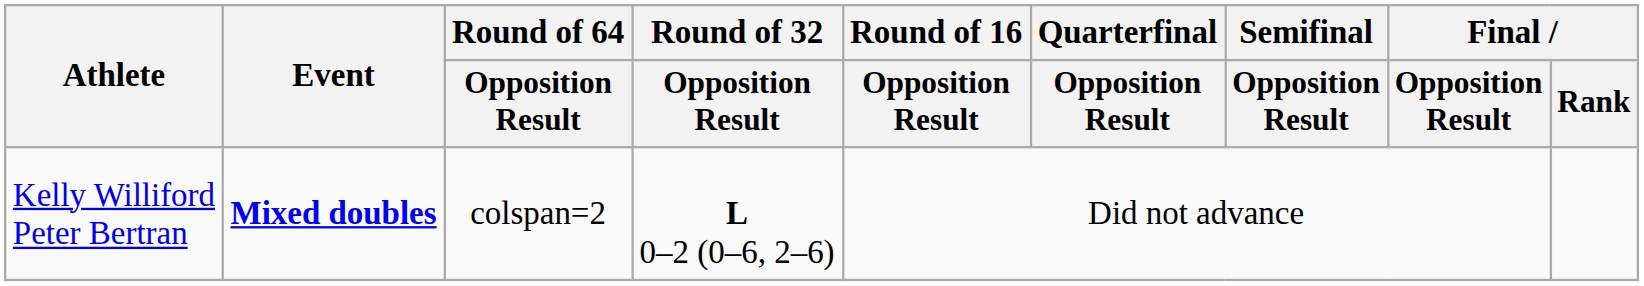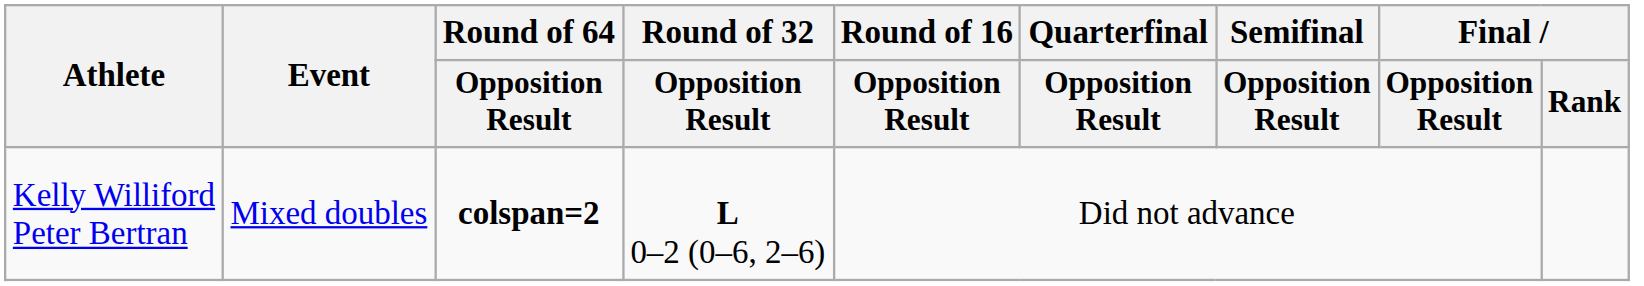(334, 213) bold -> (329, 213) normal
(538, 213) normal -> (529, 213) bold
